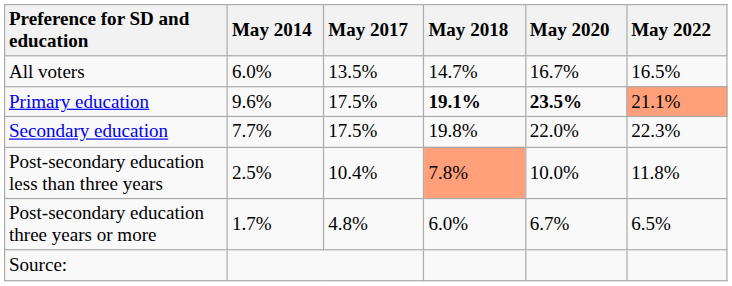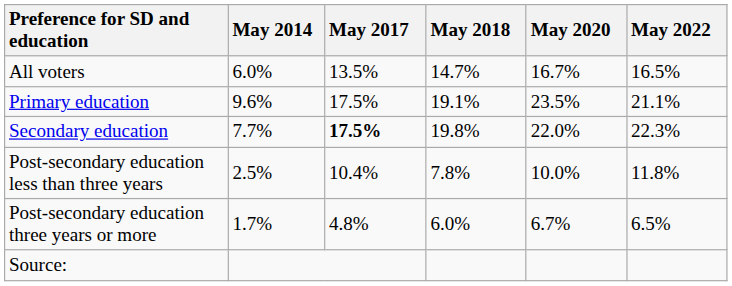(455, 101) bold -> (455, 101) normal
(556, 101) bold -> (555, 101) normal
(656, 101) lightsalmon background -> (656, 101) no background
(353, 131) normal -> (355, 131) bold
(448, 172) lightsalmon background -> (450, 172) no background
